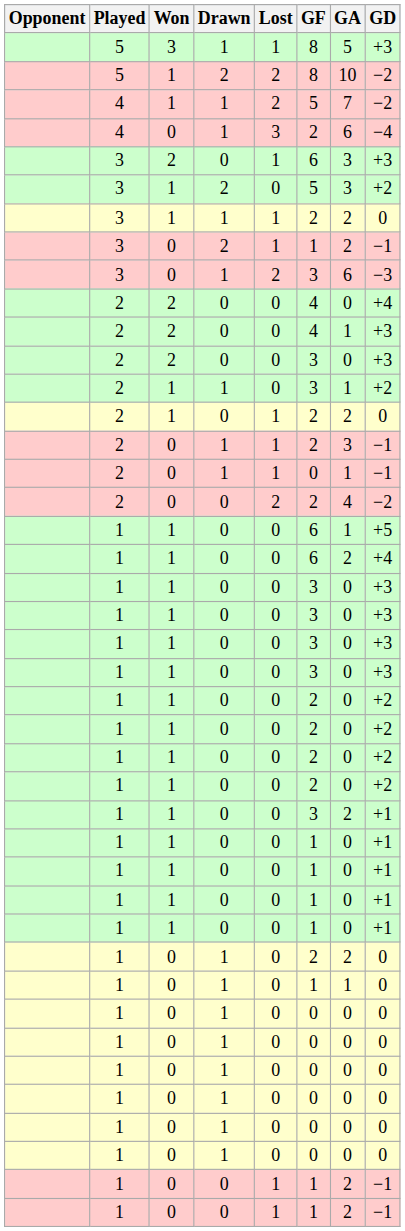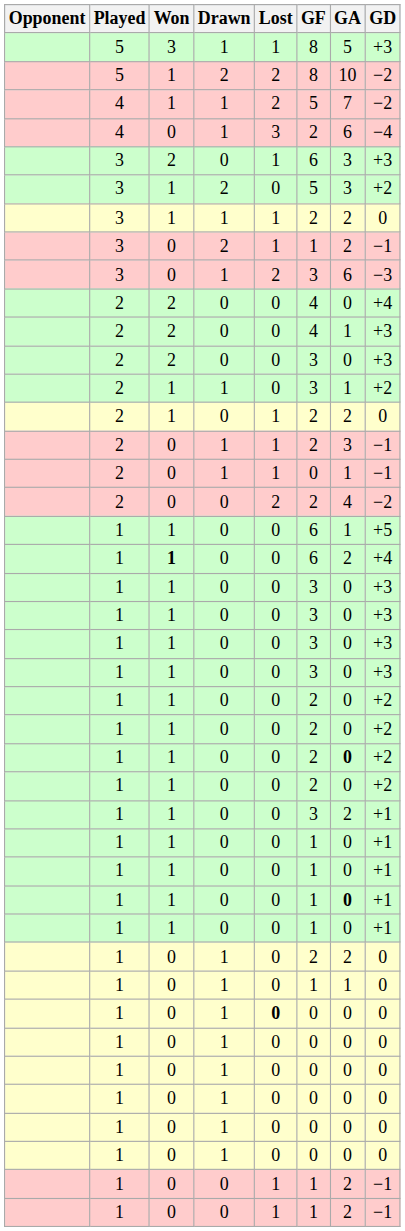(172, 558) normal -> (172, 558) bold
(348, 757) normal -> (348, 757) bold
(348, 899) normal -> (348, 899) bold
(276, 1013) normal -> (276, 1013) bold
